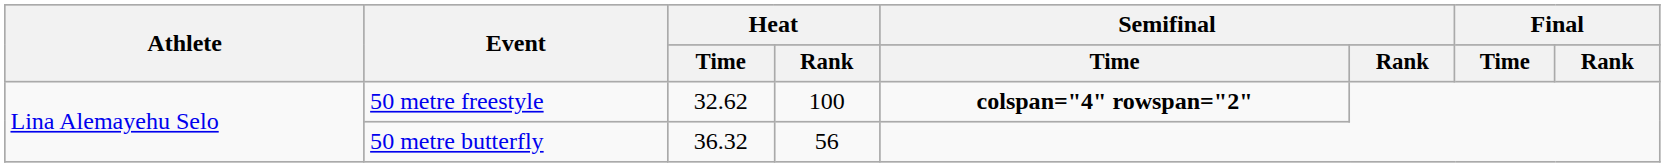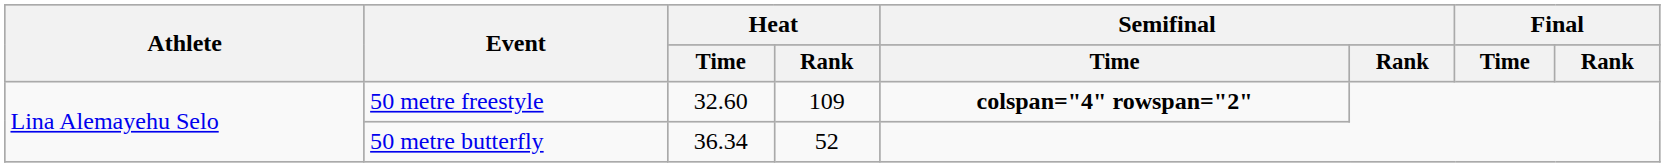(721, 101) 32.62 -> (721, 101) 32.60
(827, 101) 100 -> (827, 101) 109
(721, 141) 36.32 -> (721, 141) 36.34
(827, 141) 56 -> (827, 141) 52
